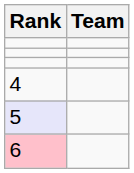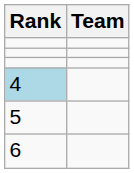(15, 83) no background -> (15, 83) lightblue background
(15, 117) lavender background -> (15, 117) no background
(15, 150) pink background -> (15, 150) no background
